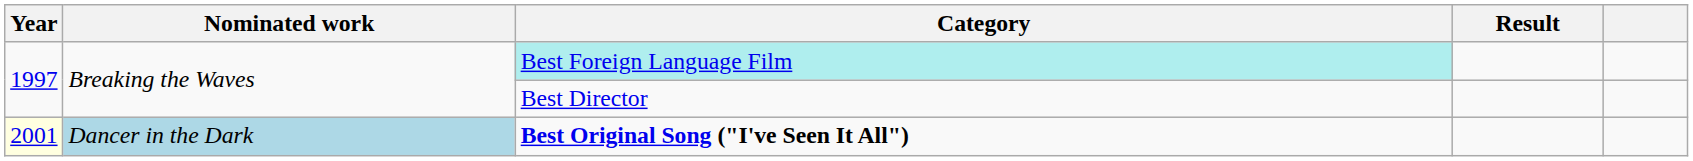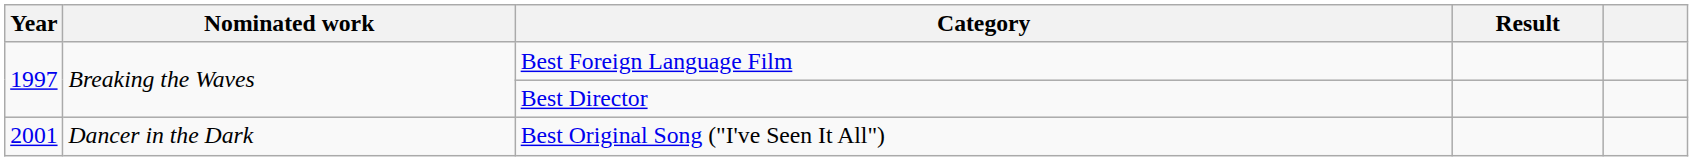(656, 60) paleturquoise background -> (656, 60) no background
(34, 135) lightyellow background -> (34, 135) no background
(161, 135) lightblue background -> (161, 135) no background
(715, 135) bold -> (703, 135) normal
